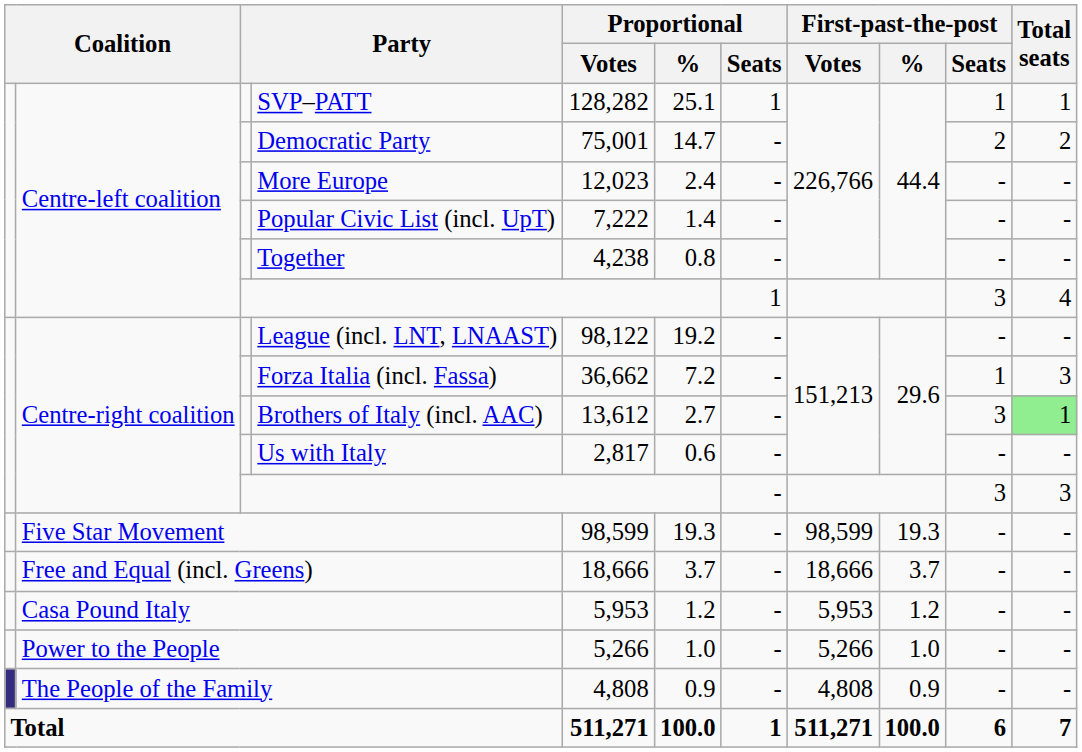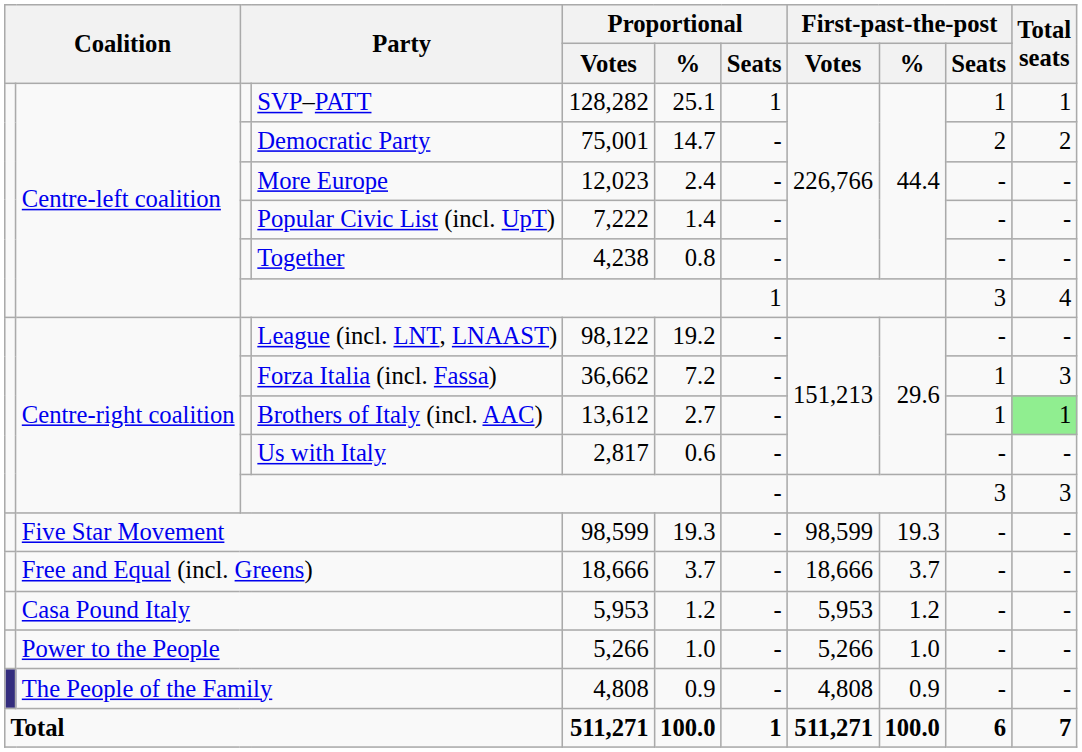(1000, 414) 3 -> (1000, 414) 1
